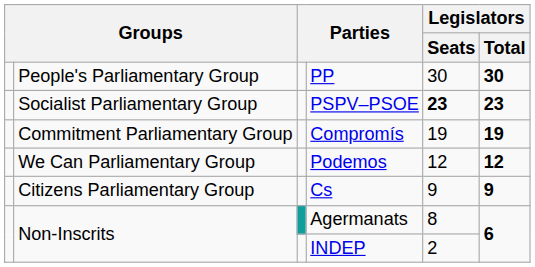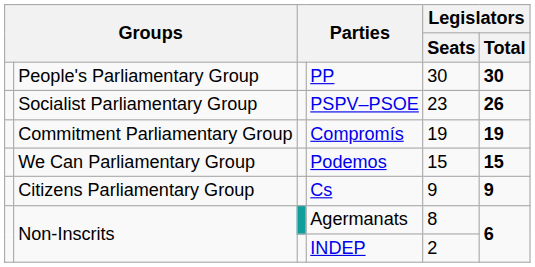(437, 104) bold -> (437, 104) normal
(494, 104) 23 -> (494, 104) 26
(437, 162) 12 -> (437, 162) 15
(494, 162) 12 -> (494, 162) 15
